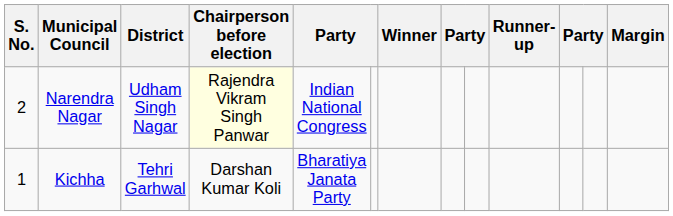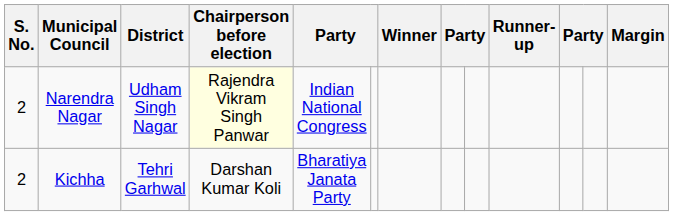(21, 179) 1 -> (21, 179) 2
